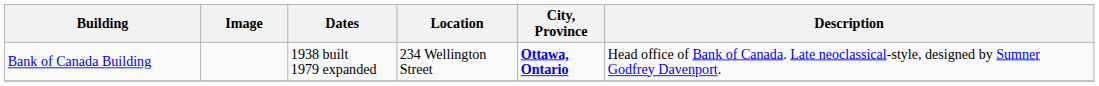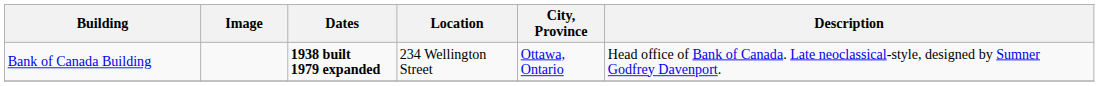(334, 61) normal -> (336, 61) bold
(545, 61) bold -> (543, 61) normal
